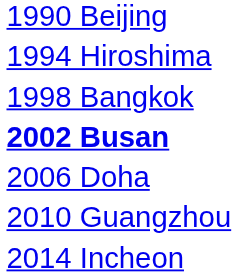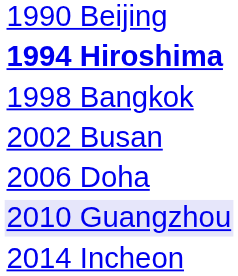(109, 56) normal -> (115, 56) bold
(88, 137) bold -> (85, 137) normal
(119, 217) no background -> (119, 217) lavender background
